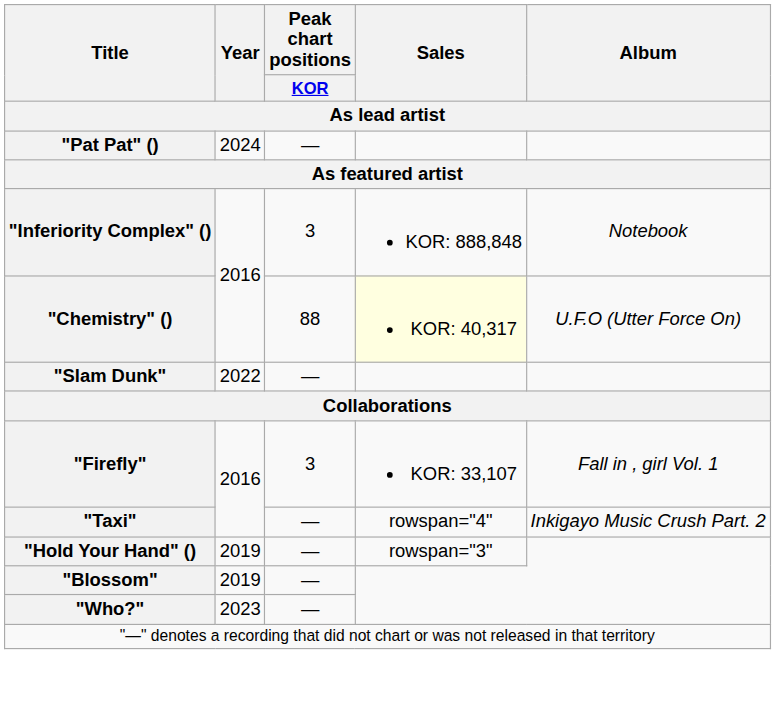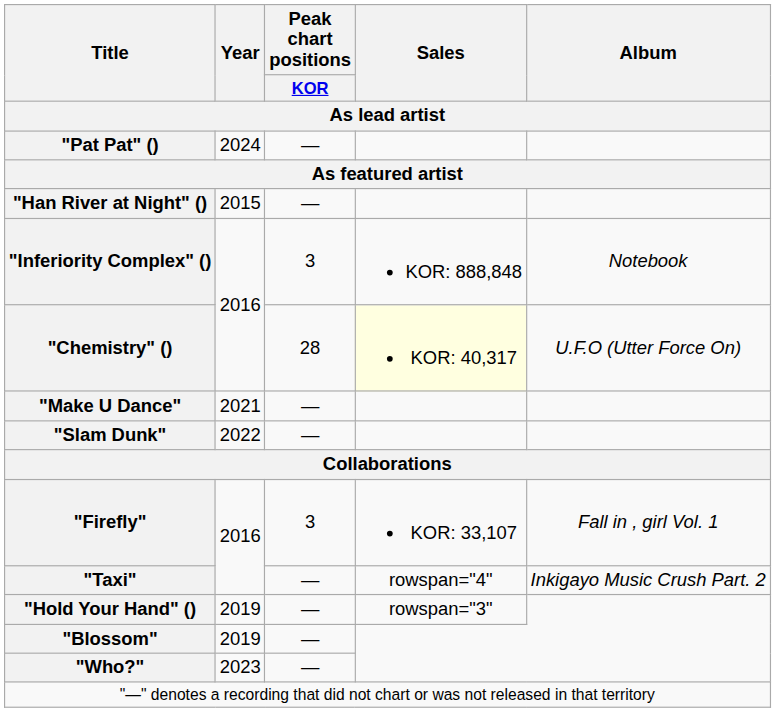+ row: (110, 203)
(310, 318) 88 -> (310, 347) 28
+ row: (110, 405)
